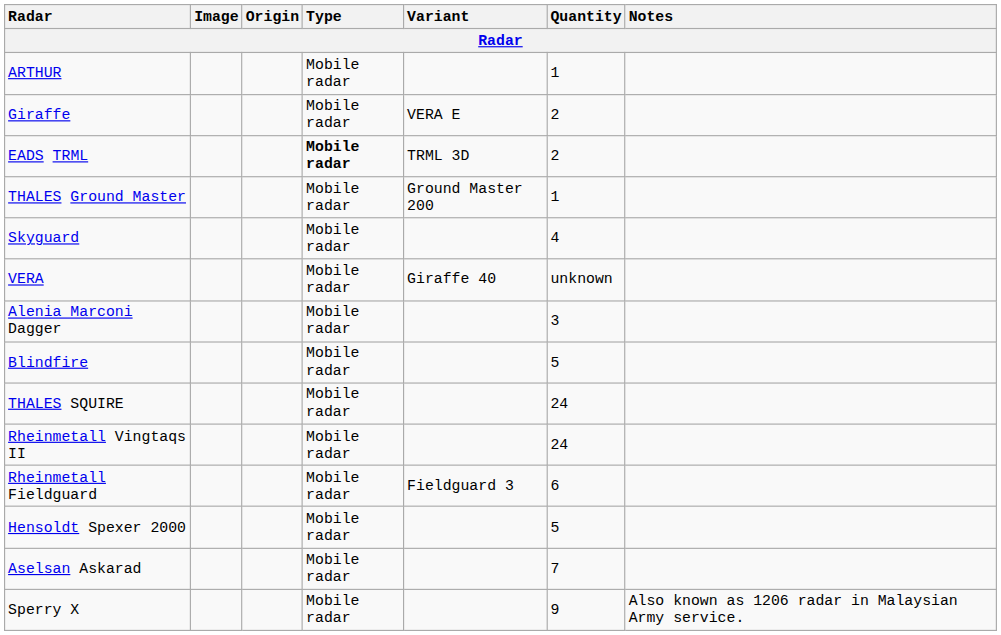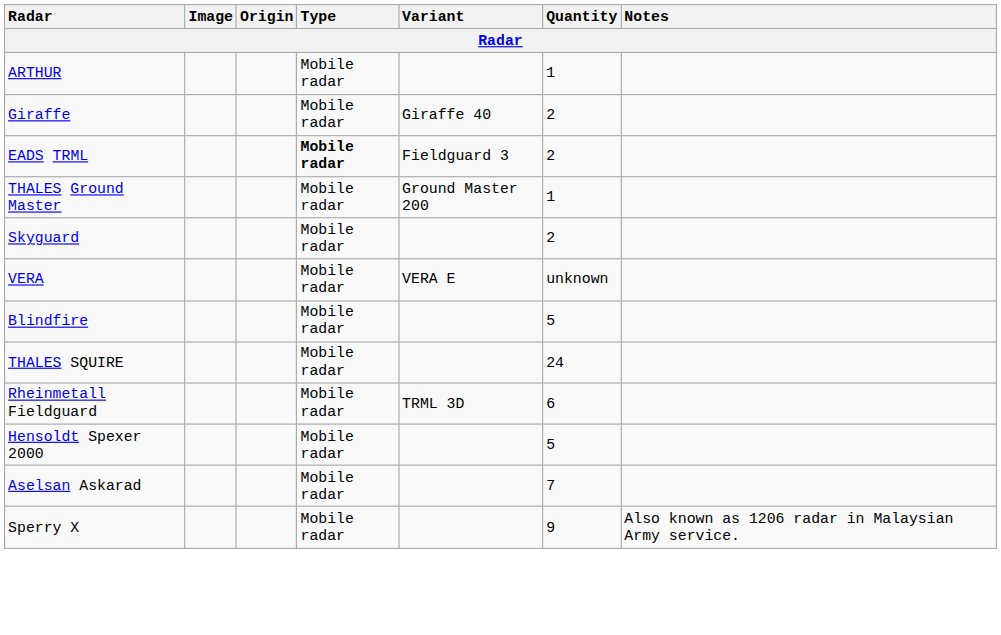(434, 115) VERA E -> (447, 115) Giraffe 40
(438, 156) TRML 3D -> (455, 156) Fieldguard 3
(555, 239) 4 -> (551, 239) 2
(452, 280) Giraffe 40 -> (429, 280) VERA E
- row: (70, 321)
- row: (97, 445)
(460, 486) Fieldguard 3 -> (433, 404) TRML 3D
